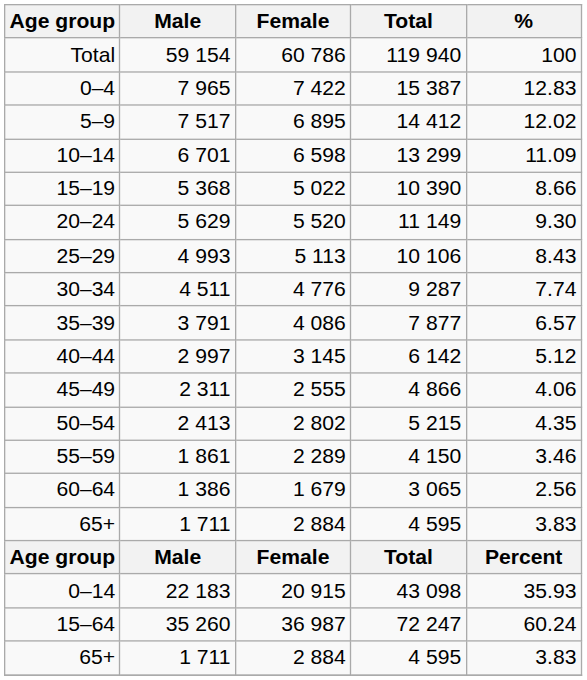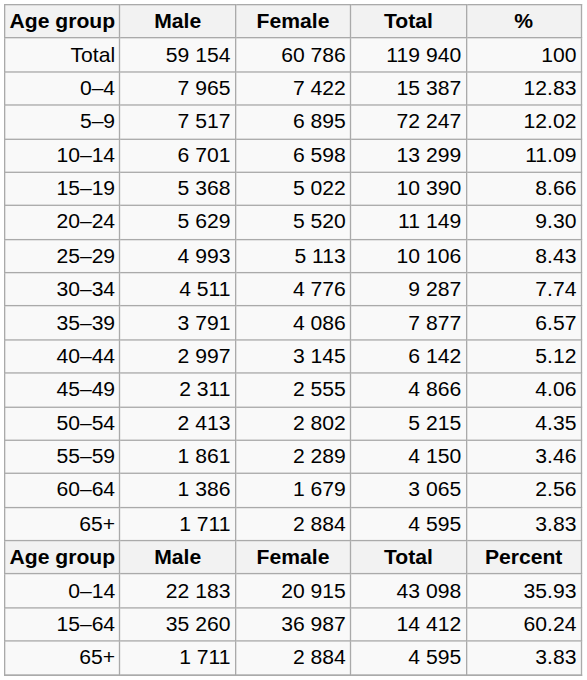(429, 121) 14 412 -> (429, 121) 72 247
(429, 624) 72 247 -> (429, 624) 14 412
